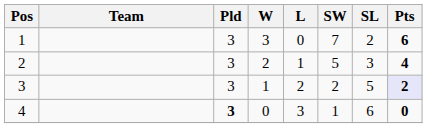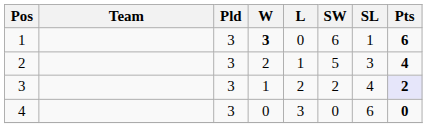(266, 39) normal -> (266, 39) bold
(335, 39) 7 -> (335, 39) 6
(370, 39) 2 -> (370, 39) 1
(370, 87) 5 -> (370, 87) 4
(231, 110) bold -> (231, 110) normal
(335, 110) 1 -> (335, 110) 0
